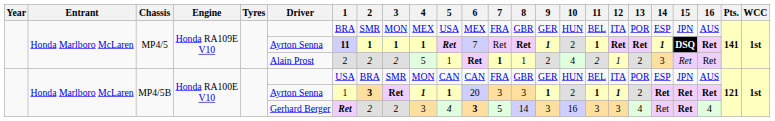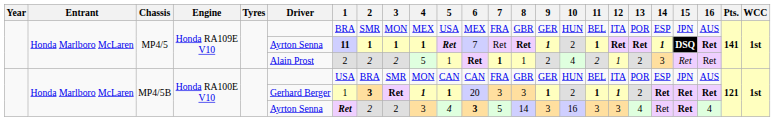(296, 92) Ayrton Senna -> (300, 92) Gerhard Berger
(300, 108) Gerhard Berger -> (296, 108) Ayrton Senna
